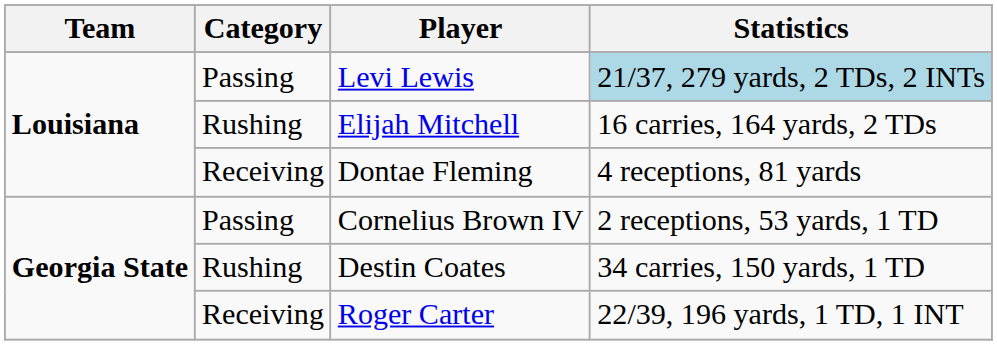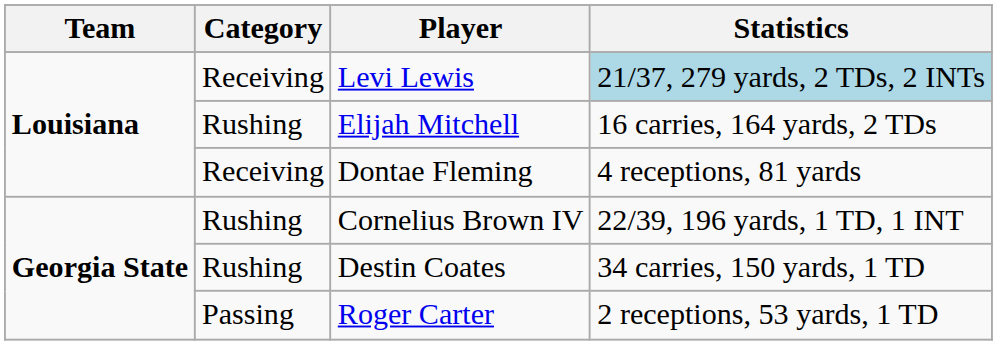(248, 76) Passing -> (263, 76) Receiving
(248, 219) Passing -> (252, 219) Rushing
(768, 219) 2 receptions, 53 yards, 1 TD -> (780, 219) 22/39, 196 yards, 1 TD, 1 INT
(263, 314) Receiving -> (248, 314) Passing
(780, 314) 22/39, 196 yards, 1 TD, 1 INT -> (768, 314) 2 receptions, 53 yards, 1 TD
